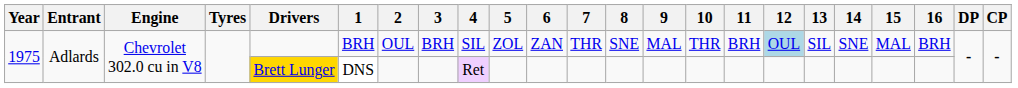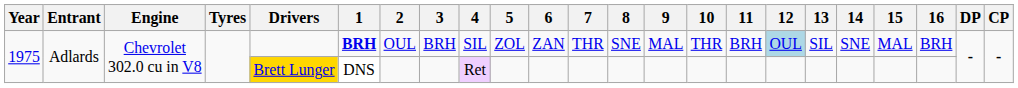(358, 43) normal -> (359, 43) bold
